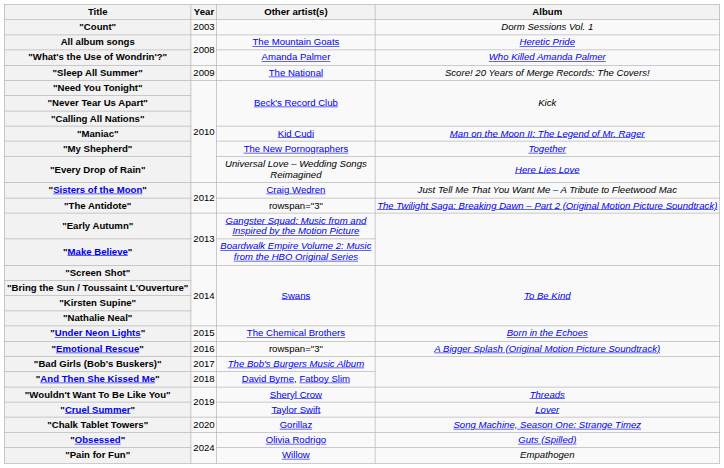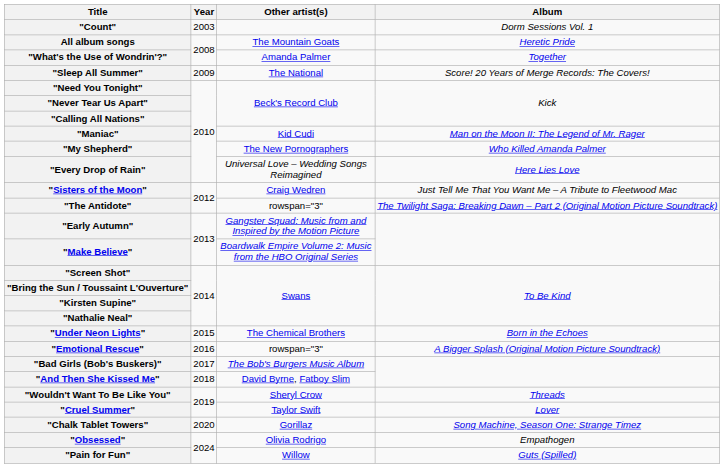(547, 57) Who Killed Amanda Palmer -> (547, 57) Together
(547, 149) Together -> (547, 149) Who Killed Amanda Palmer
(547, 440) Guts (Spilled) -> (547, 440) Empathogen
(547, 455) Empathogen -> (547, 455) Guts (Spilled)
